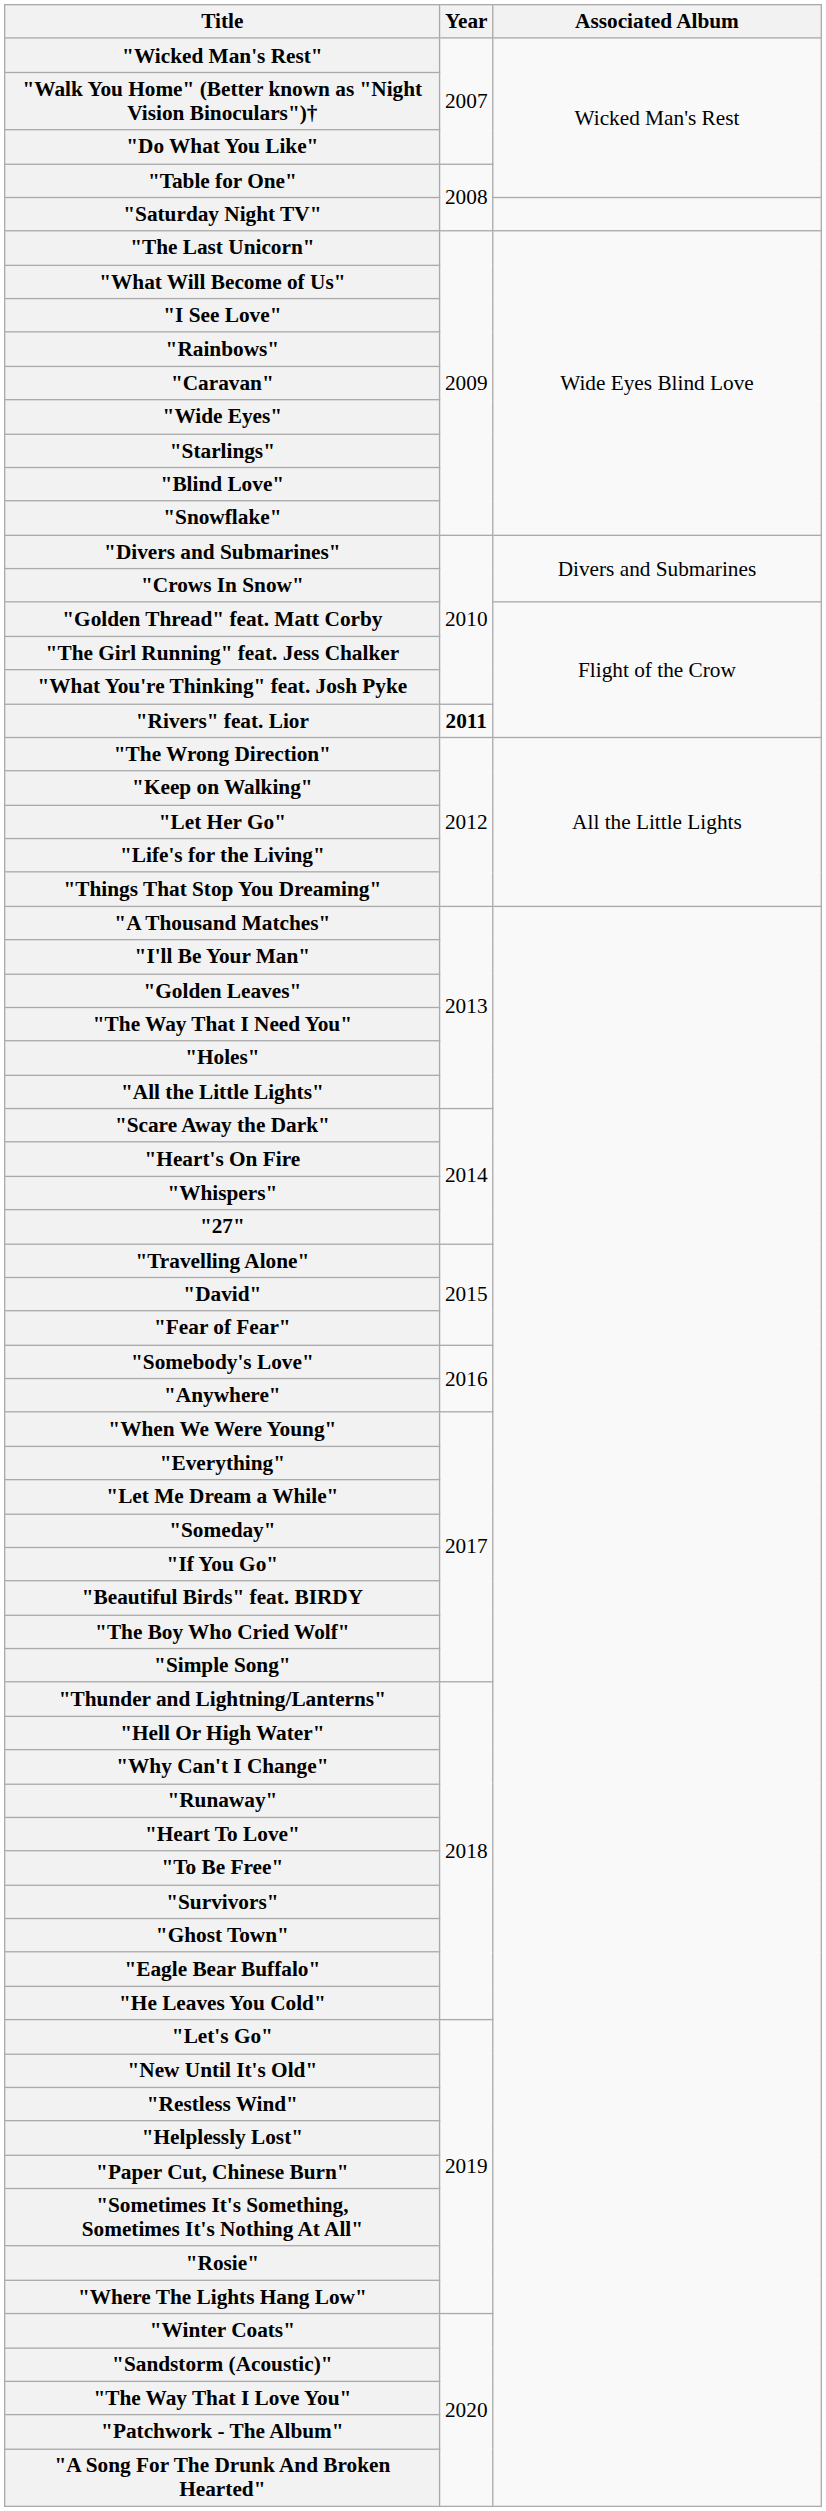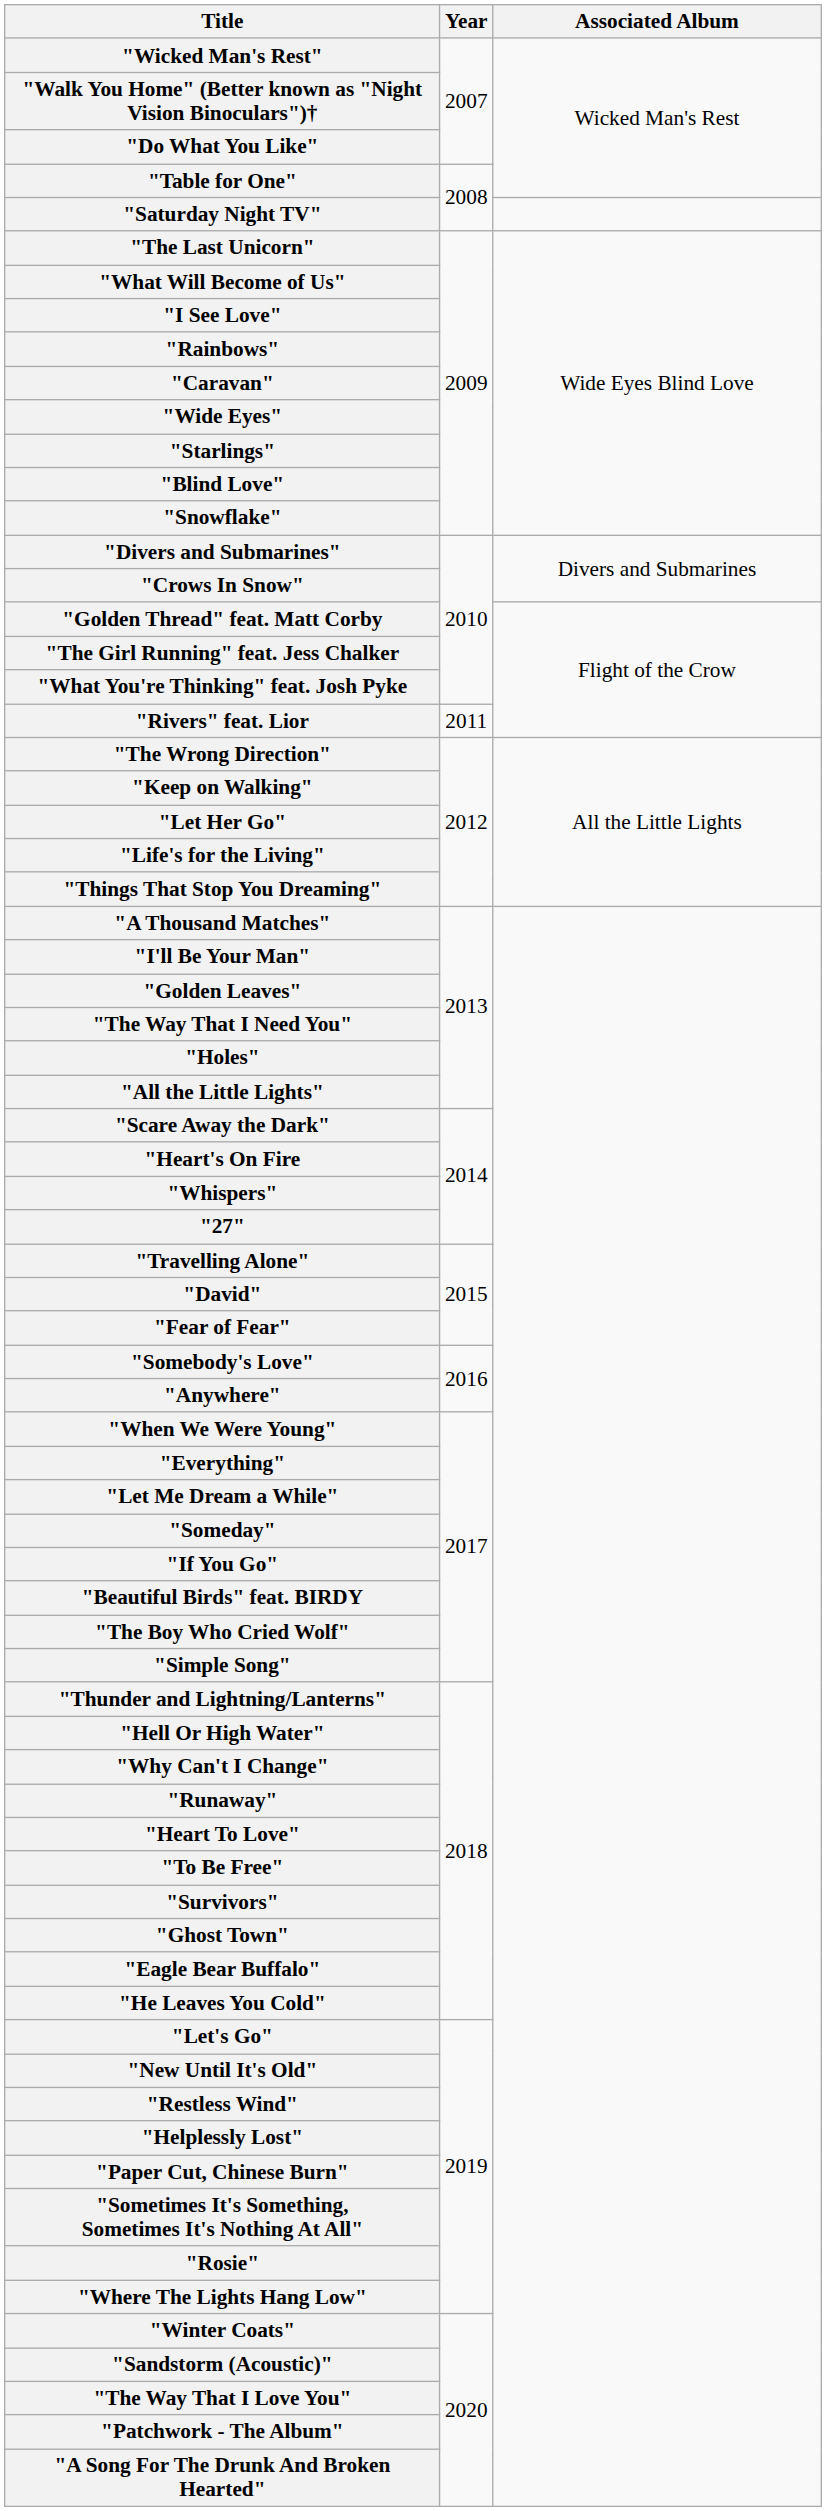(466, 720) bold -> (466, 720) normal
